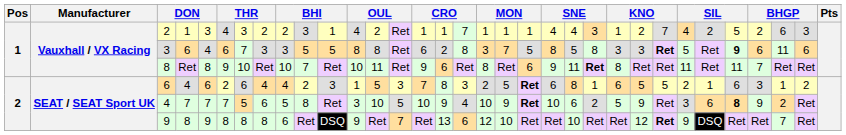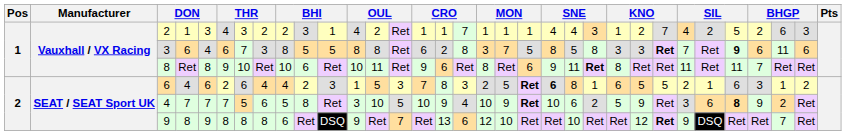(285, 49) 3 -> (285, 49) 8
(686, 49) 5 -> (686, 49) 7
(306, 67) 7 -> (306, 67) 6
(553, 85) normal -> (553, 85) bold
